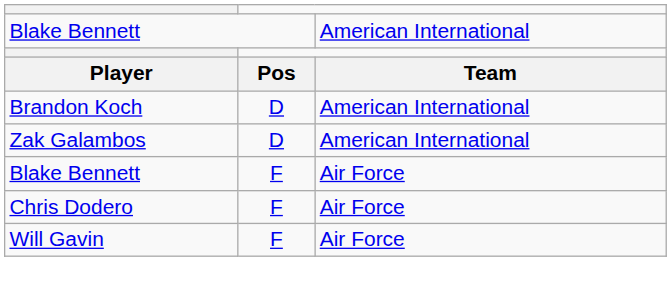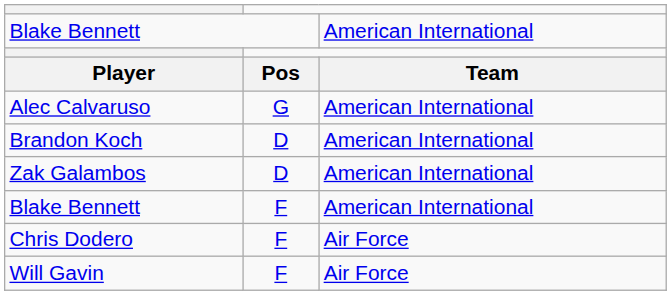+ row: (80, 106)
(362, 173) Air Force -> (429, 206) American International
